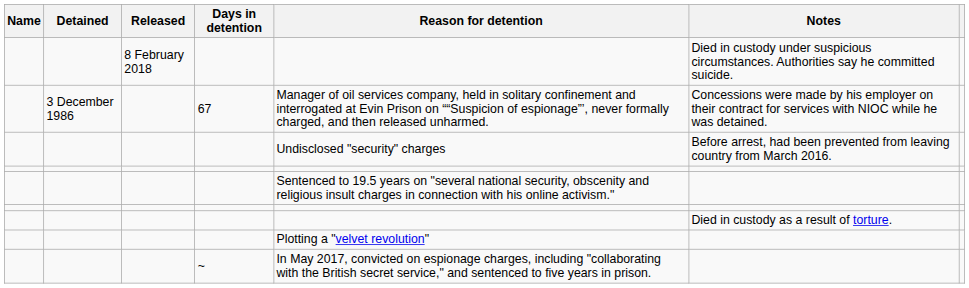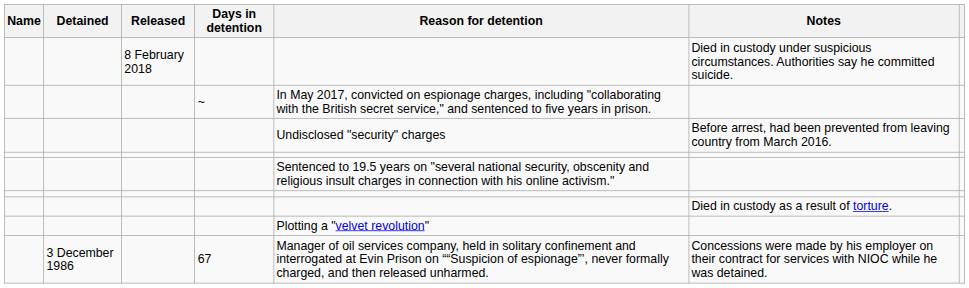rows swapped: (158, 266) <-> (158, 109)
